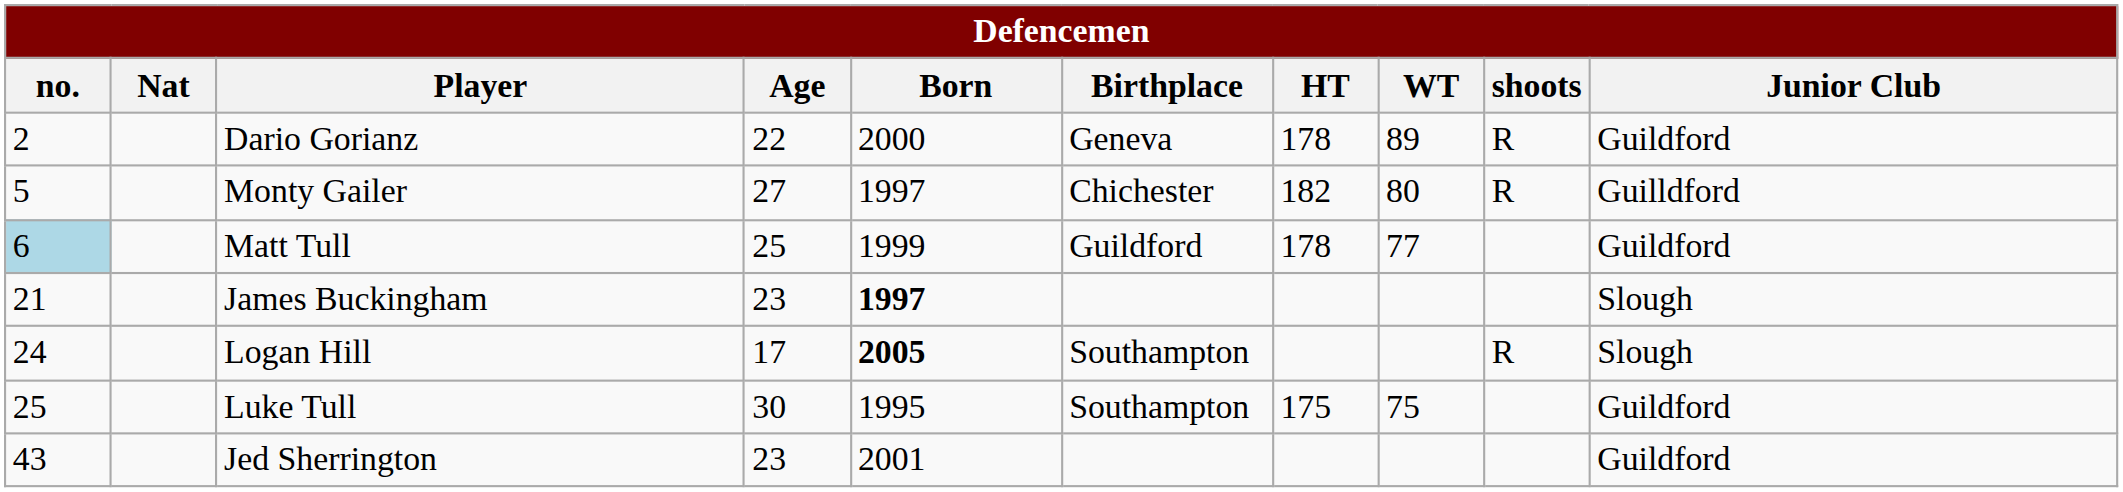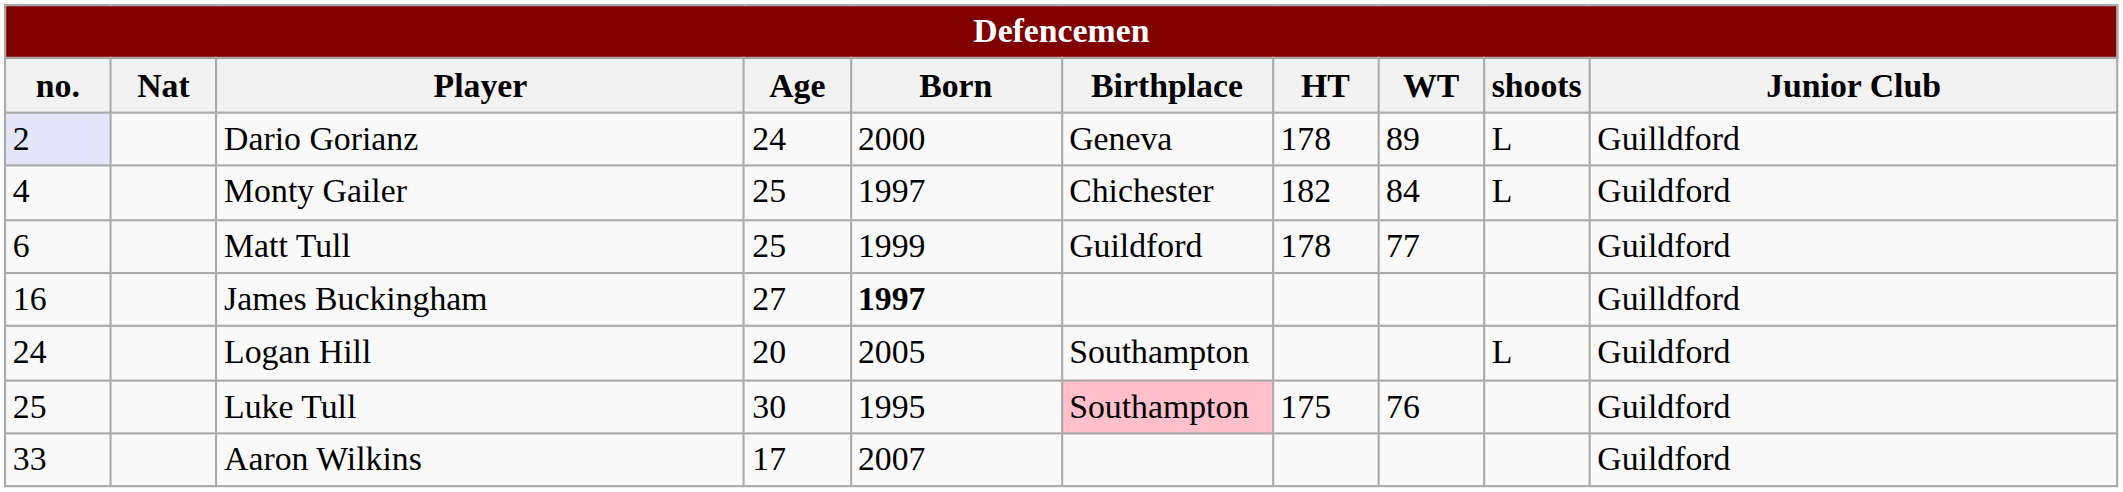(21, 138) no background -> (21, 138) lavender background
(769, 138) 22 -> (769, 138) 24
(1503, 138) R -> (1502, 138) L
(1664, 138) Guildford -> (1669, 138) Guilldford
(21, 191) 5 -> (21, 191) 4
(769, 191) 27 -> (769, 191) 25
(1403, 191) 80 -> (1403, 191) 84
(1503, 191) R -> (1502, 191) L
(1669, 191) Guilldford -> (1664, 191) Guildford
(21, 245) lightblue background -> (21, 245) no background
(30, 298) 21 -> (30, 298) 16
(769, 298) 23 -> (769, 298) 27
(1645, 298) Slough -> (1669, 298) Guilldford
(769, 352) 17 -> (769, 352) 20
(892, 352) bold -> (892, 352) normal
(1503, 352) R -> (1502, 352) L
(1645, 352) Slough -> (1664, 352) Guildford
(1159, 406) no background -> (1159, 406) pink background
(1403, 406) 75 -> (1403, 406) 76
- row: (331, 459)
+ row: (323, 459)
